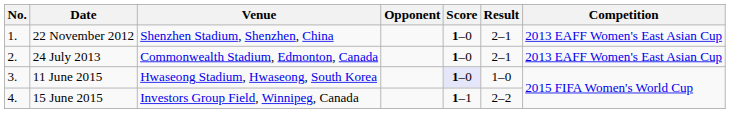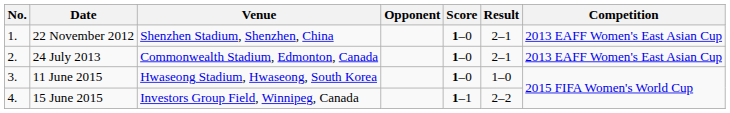(462, 77) lavender background -> (462, 77) no background
